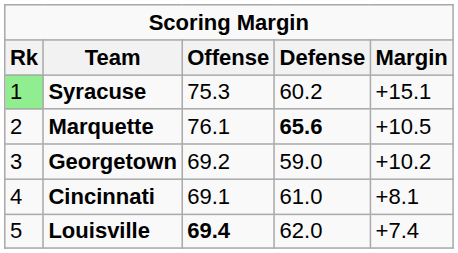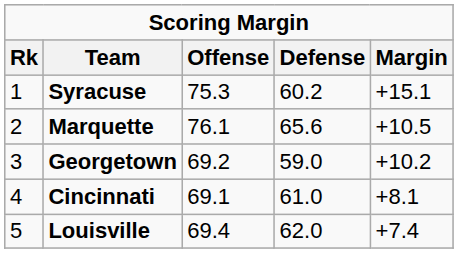(16, 92) lightgreen background -> (16, 92) no background
(301, 127) bold -> (301, 127) normal
(209, 231) bold -> (209, 231) normal
